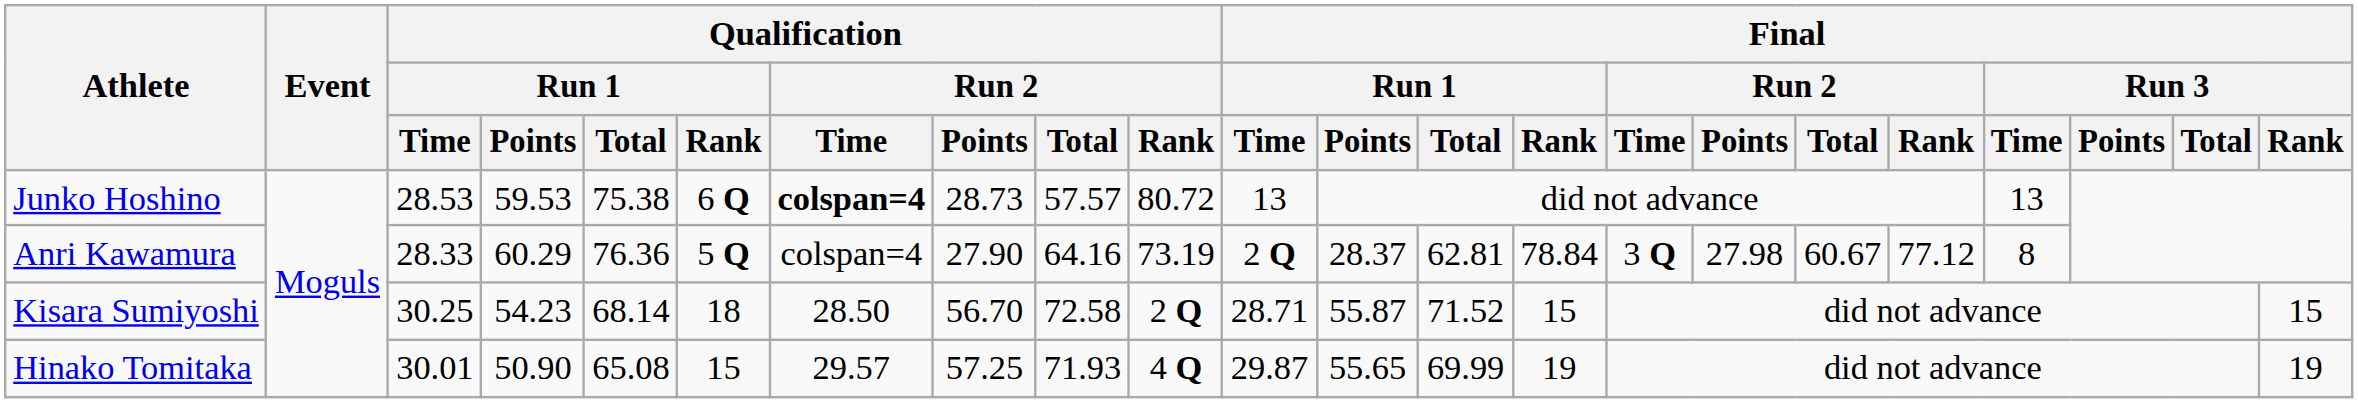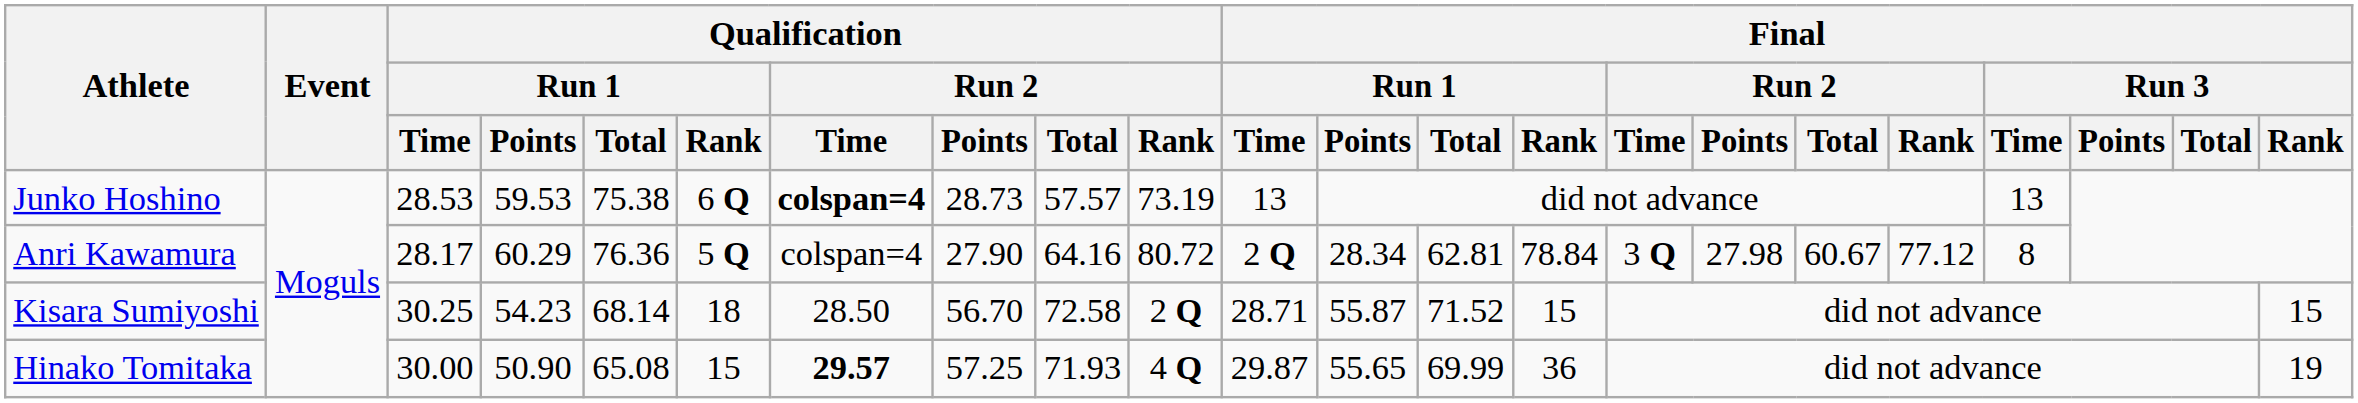(1176, 197) 80.72 -> (1176, 197) 73.19
(435, 254) 28.33 -> (435, 254) 28.17
(1176, 254) 73.19 -> (1176, 254) 80.72
(1368, 254) 28.37 -> (1368, 254) 28.34
(435, 367) 30.01 -> (435, 367) 30.00
(851, 367) normal -> (851, 367) bold
(1559, 367) 19 -> (1559, 367) 36
